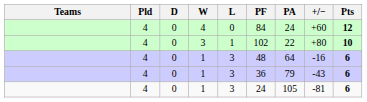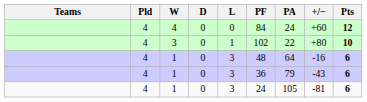columns swapped: (203, 12) <-> (174, 12)
